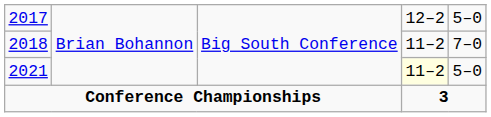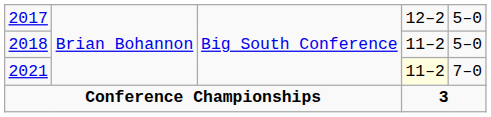(467, 45) 7–0 -> (467, 45) 5–0
(467, 71) 5–0 -> (467, 71) 7–0
